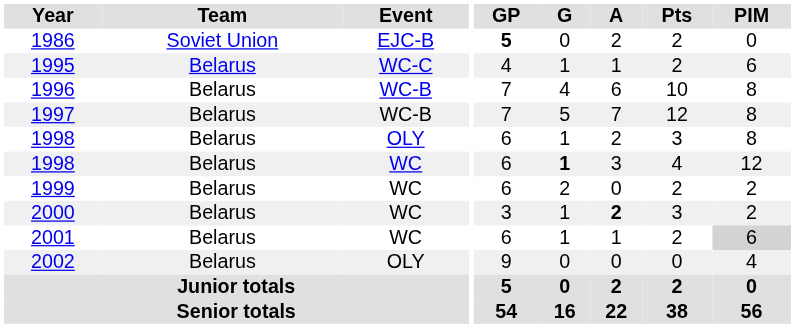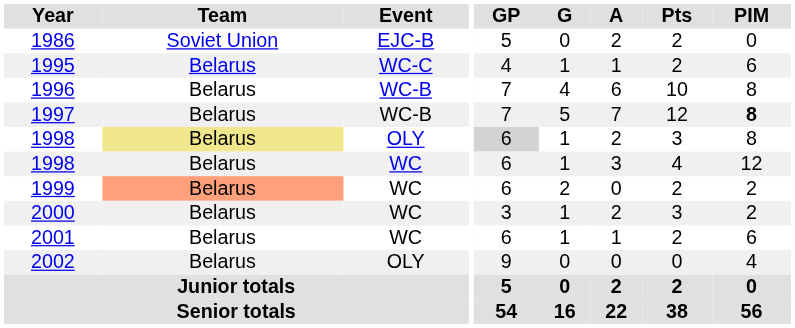(506, 40) bold -> (506, 40) normal
(752, 114) normal -> (752, 114) bold
(222, 139) no background -> (222, 139) khaki background
(506, 139) no background -> (506, 139) lightgrey background
(565, 163) bold -> (565, 163) normal
(222, 188) no background -> (222, 188) lightsalmon background
(616, 212) bold -> (616, 212) normal
(752, 237) lightgrey background -> (752, 237) no background
